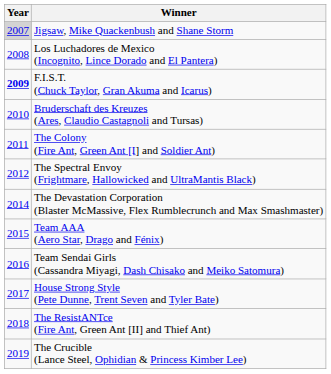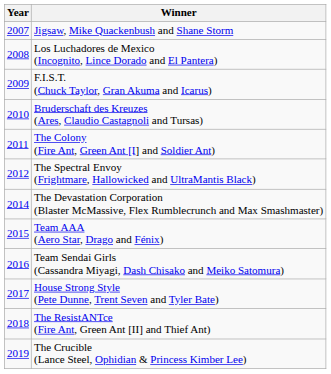(18, 30) lightgrey background -> (18, 30) no background
(18, 84) bold -> (18, 84) normal
